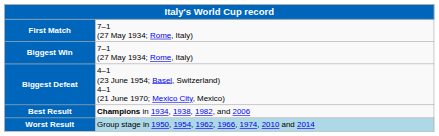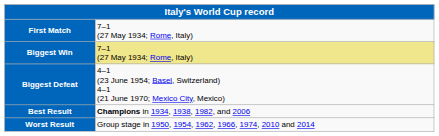(145, 53) no background -> (145, 53) khaki background
(206, 124) lightblue background -> (206, 124) no background
